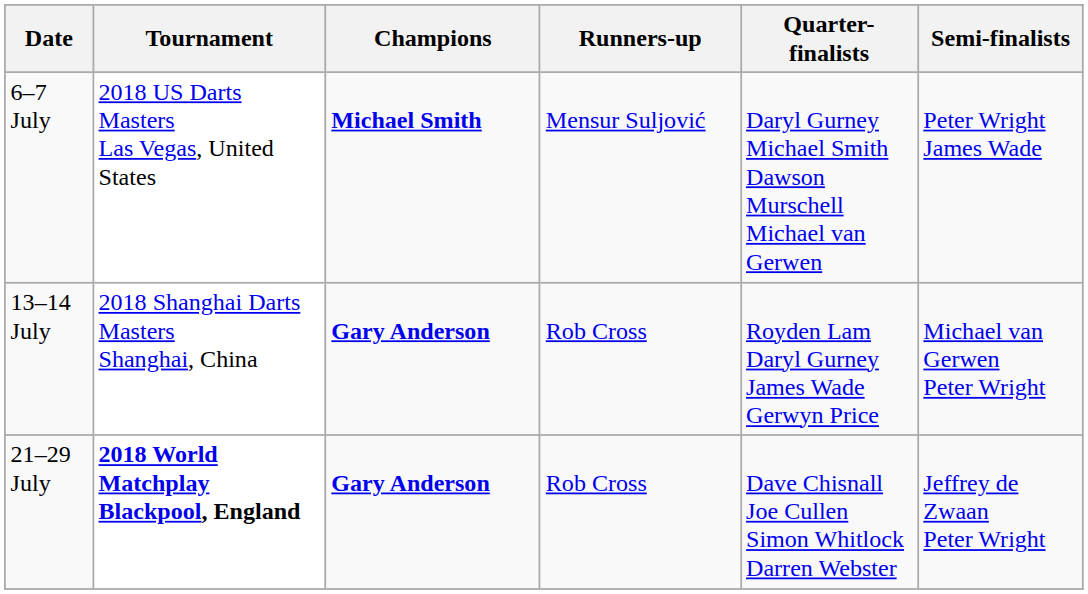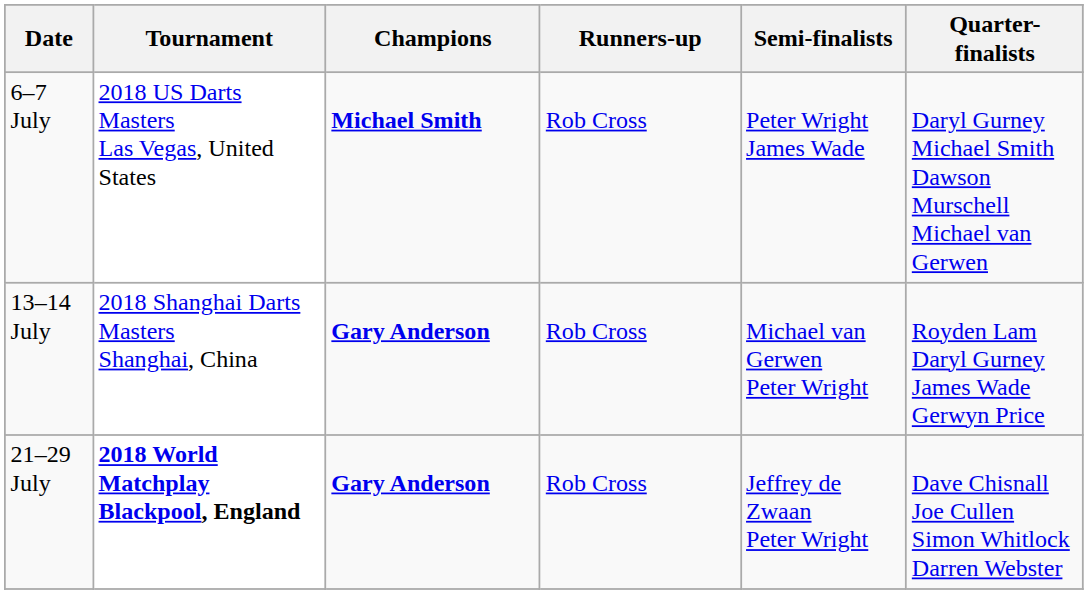columns swapped: (1001, 38) <-> (829, 38)
(626, 120) Mensur Suljović -> (596, 120) Rob Cross
